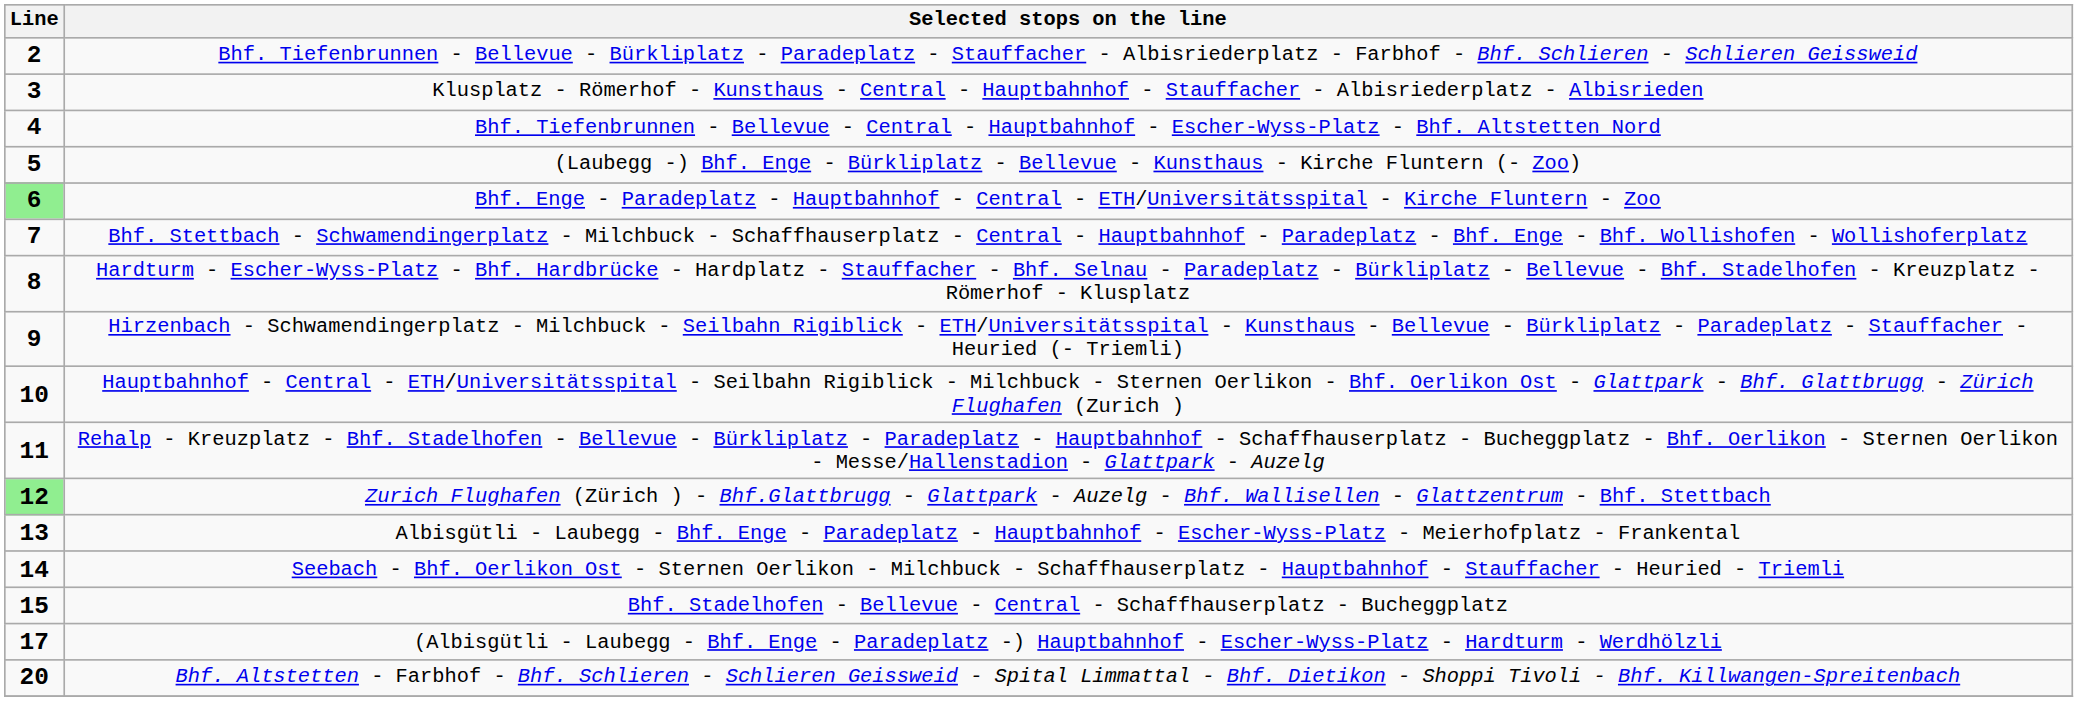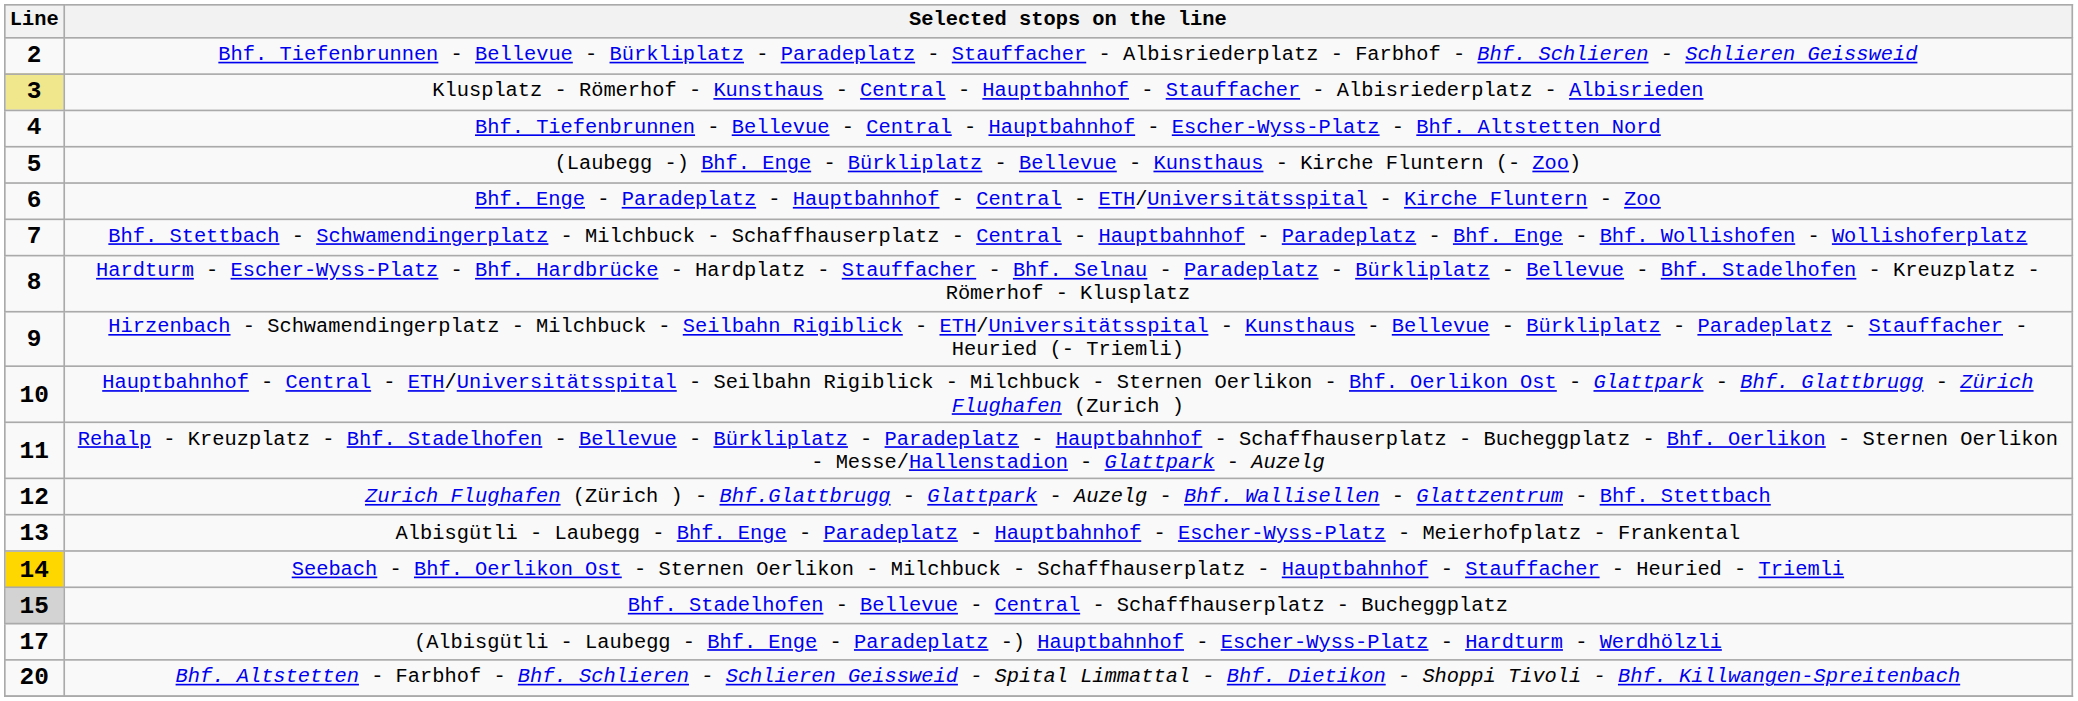(34, 92) no background -> (34, 92) khaki background
(34, 201) lightgreen background -> (34, 201) no background
(34, 497) lightgreen background -> (34, 497) no background
(34, 570) no background -> (34, 570) gold background
(34, 606) no background -> (34, 606) lightgrey background
